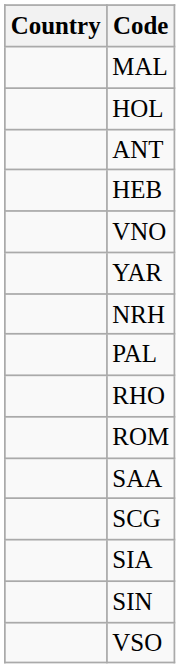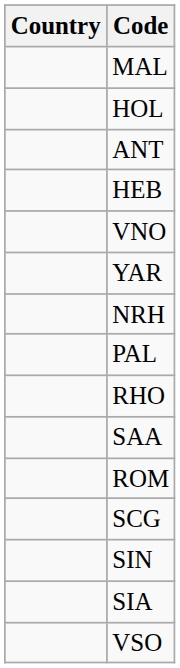rows swapped: (141, 436) <-> (137, 477)
rows swapped: (132, 560) <-> (132, 601)
